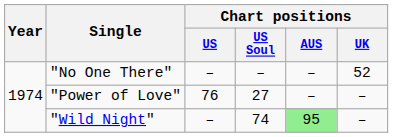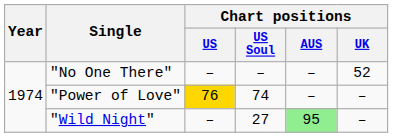(210, 97) no background -> (210, 97) gold background
(261, 97) 27 -> (261, 97) 74
(261, 120) 74 -> (261, 120) 27
